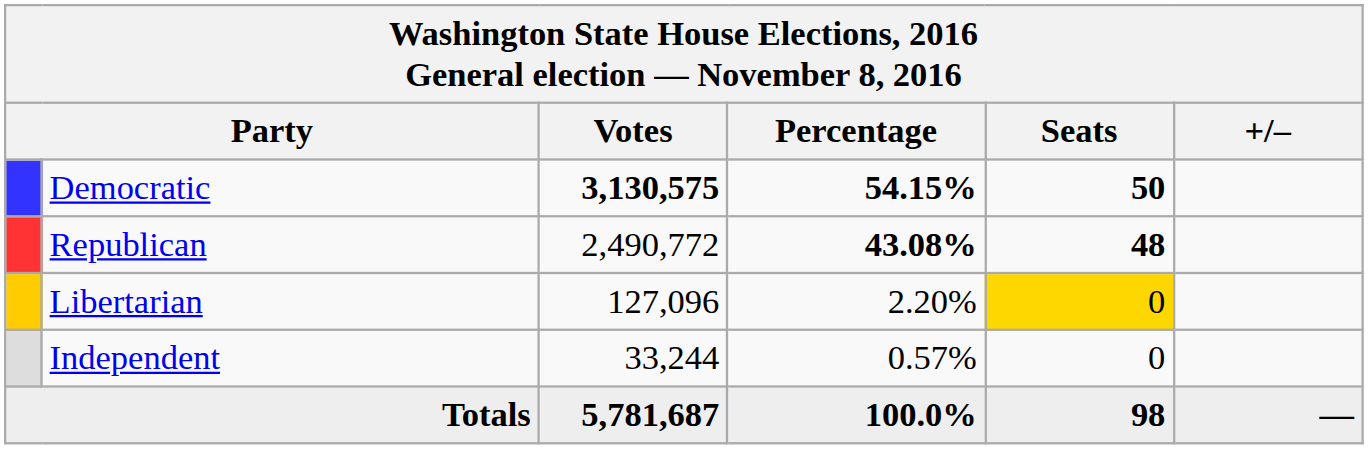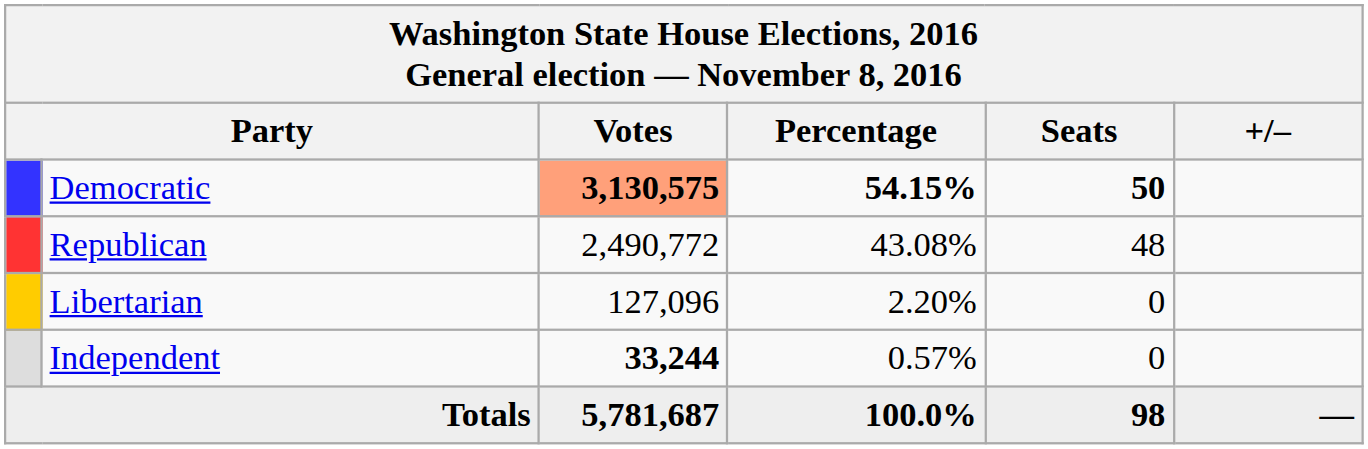(650, 187) no background -> (650, 187) lightsalmon background
(921, 244) bold -> (924, 244) normal
(1148, 244) bold -> (1148, 244) normal
(1157, 301) gold background -> (1157, 301) no background
(672, 358) normal -> (672, 358) bold
